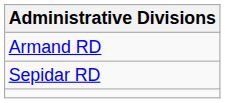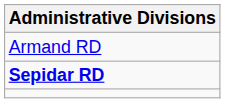(55, 74) normal -> (57, 74) bold
